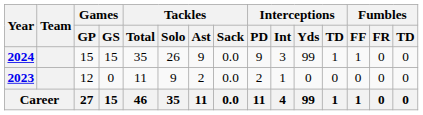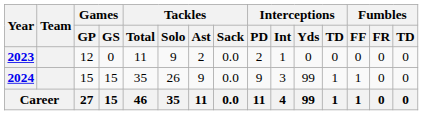rows swapped: (21, 78) <-> (21, 57)
